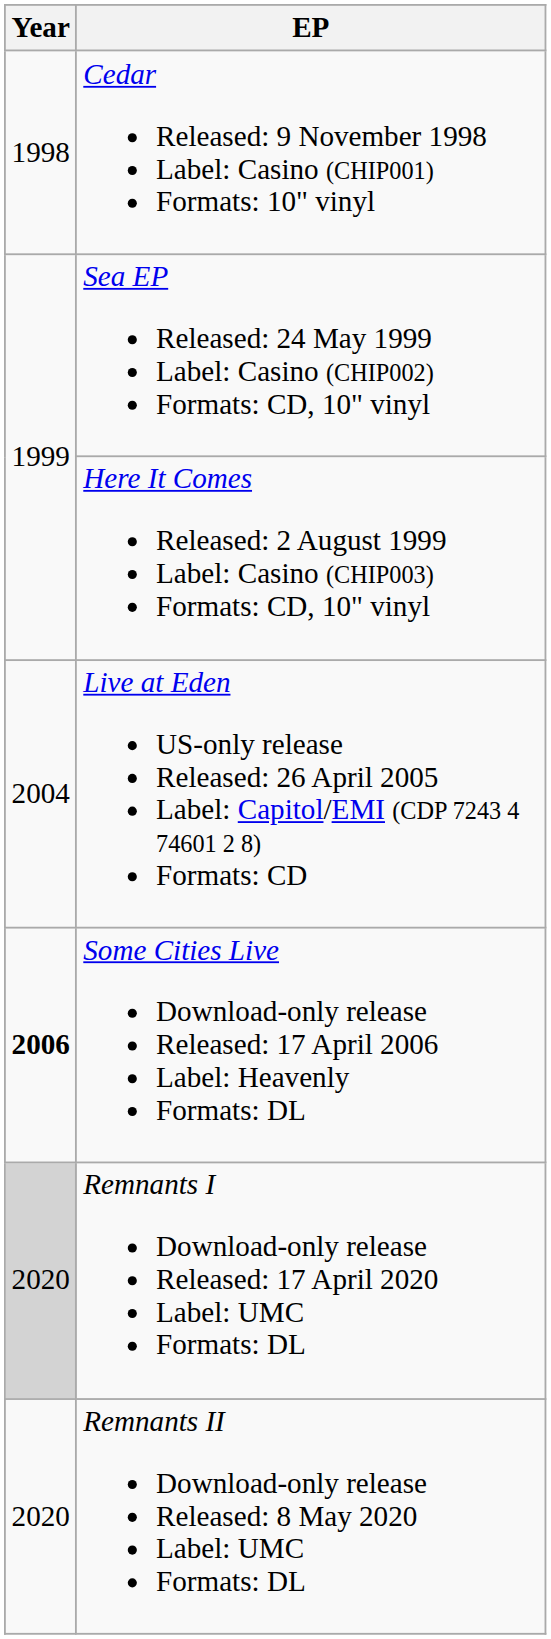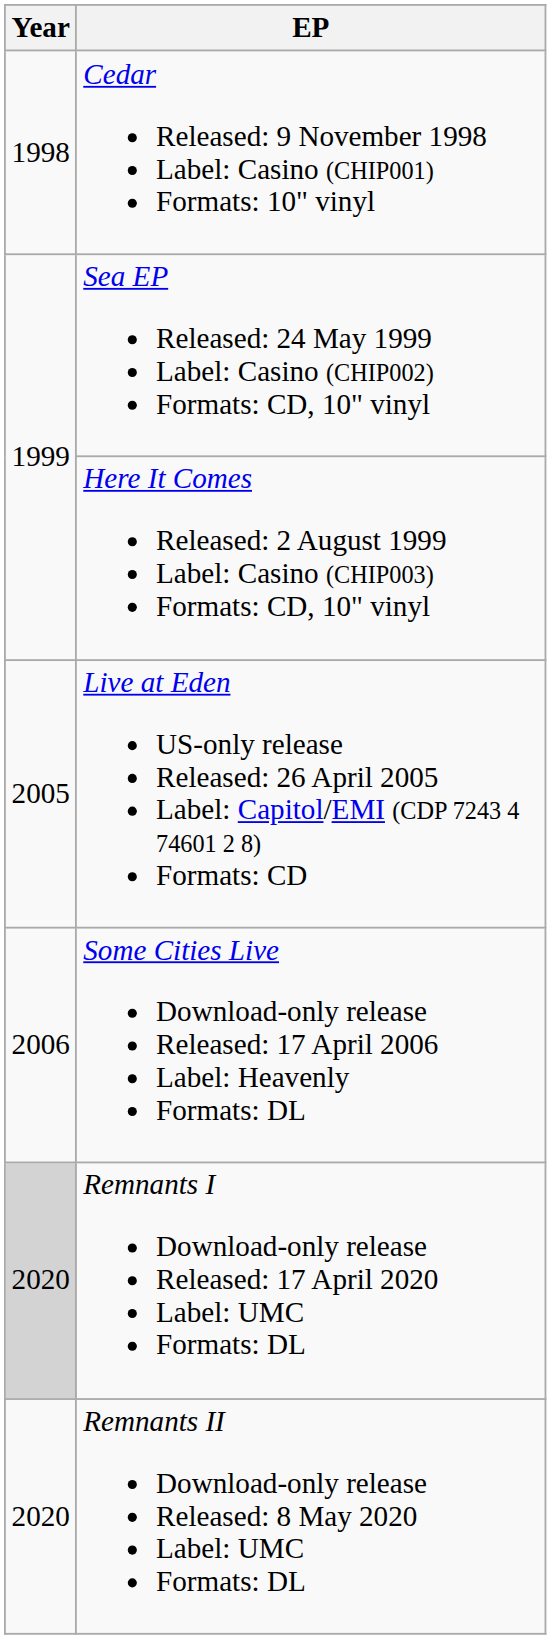(41, 792) 2004 -> (41, 792) 2005
(41, 1044) bold -> (41, 1044) normal
